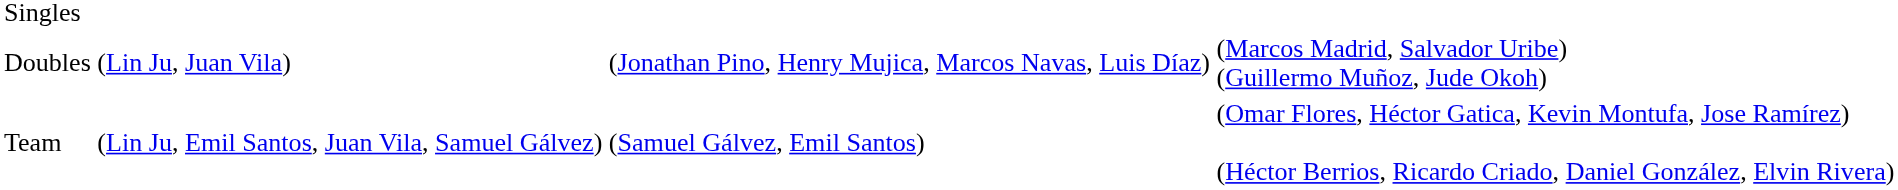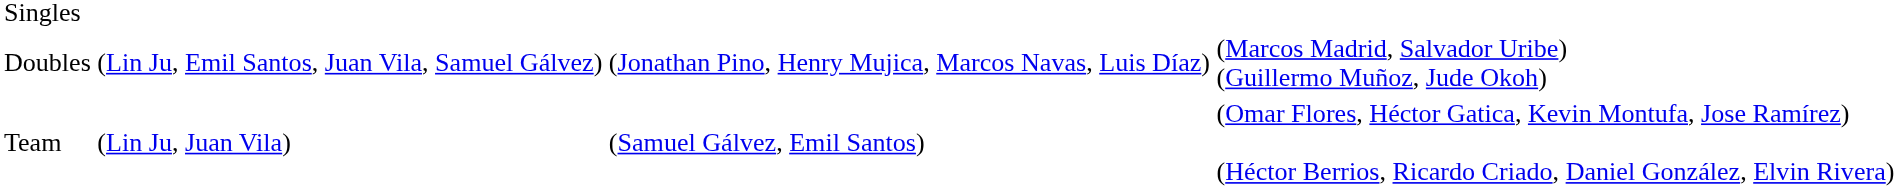(194, 62) (Lin Ju, Juan Vila) -> (350, 62) (Lin Ju, Emil Santos, Juan Vila, Samuel Gálvez)
(350, 142) (Lin Ju, Emil Santos, Juan Vila, Samuel Gálvez) -> (194, 142) (Lin Ju, Juan Vila)
